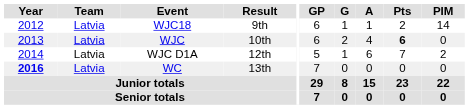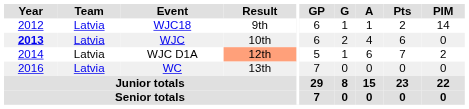(31, 40) normal -> (31, 40) bold
(402, 40) bold -> (402, 40) normal
(260, 54) no background -> (260, 54) lightsalmon background
(31, 68) bold -> (31, 68) normal
